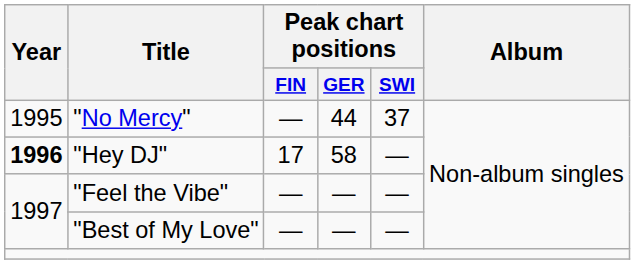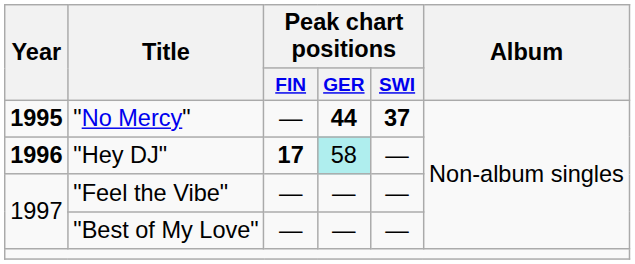(36, 118) normal -> (36, 118) bold
(344, 118) normal -> (344, 118) bold
(397, 118) normal -> (397, 118) bold
(291, 155) normal -> (291, 155) bold
(344, 155) no background -> (344, 155) paleturquoise background
